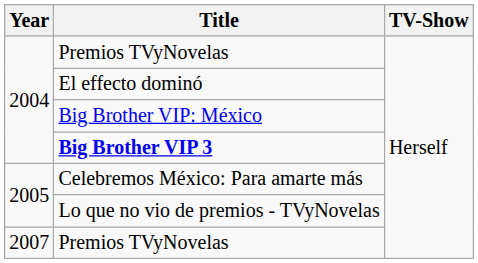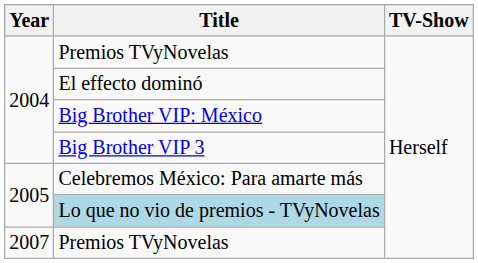(135, 147) bold -> (132, 147) normal
(219, 210) no background -> (219, 210) lightblue background
